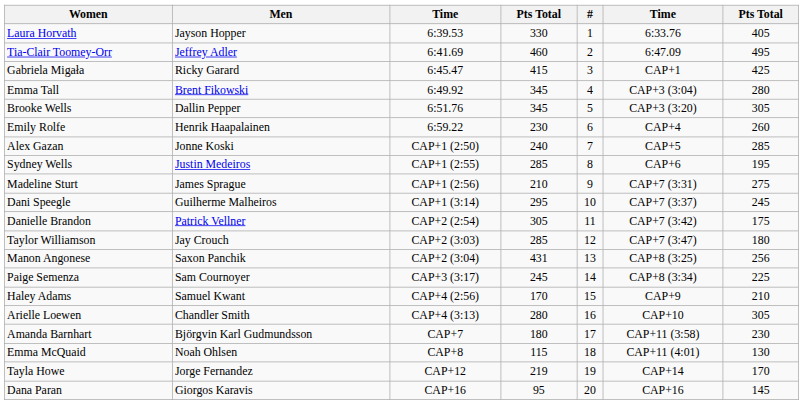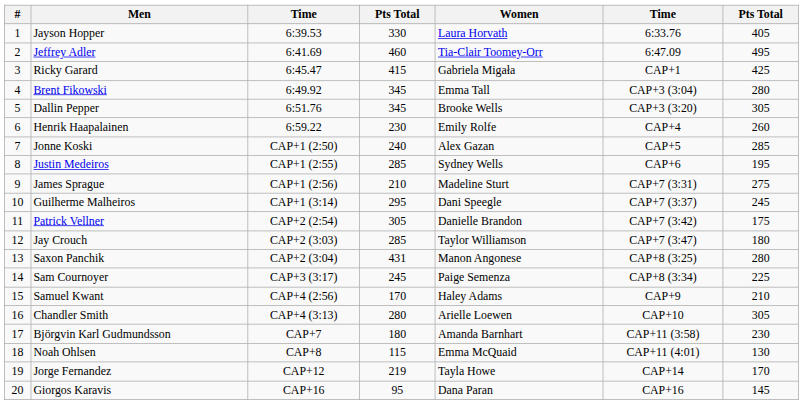columns swapped: (590, 14) <-> (88, 14)
(761, 258) 256 -> (761, 258) 280
